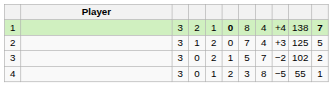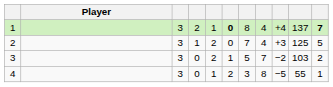(300, 27) 138 -> (300, 27) 137
(300, 58) 102 -> (300, 58) 103
